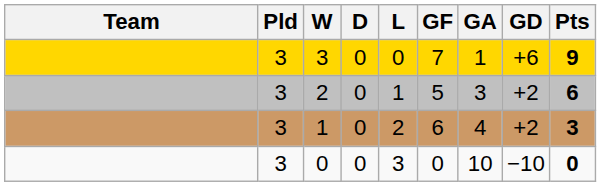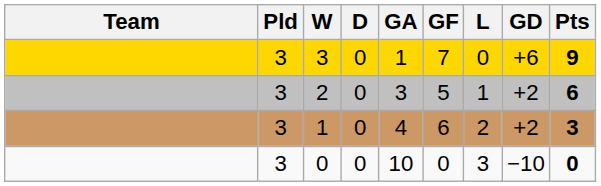columns swapped: (398, 22) <-> (480, 22)
